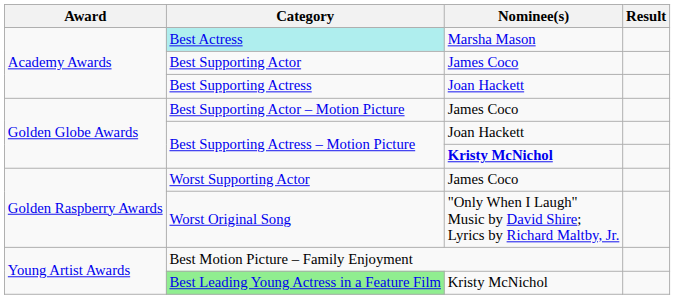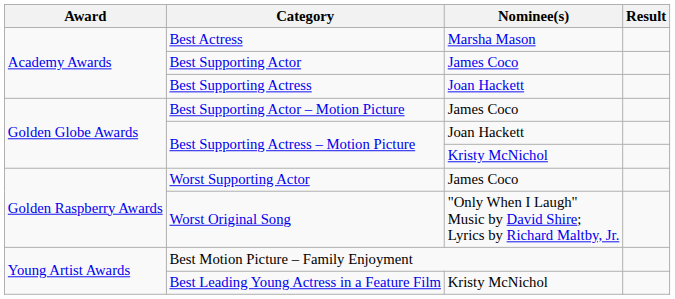(206, 39) paleturquoise background -> (206, 39) no background
(500, 156) bold -> (498, 156) normal
(305, 282) lightgreen background -> (305, 282) no background
